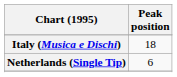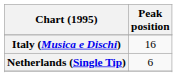(150, 44) 18 -> (150, 44) 16
